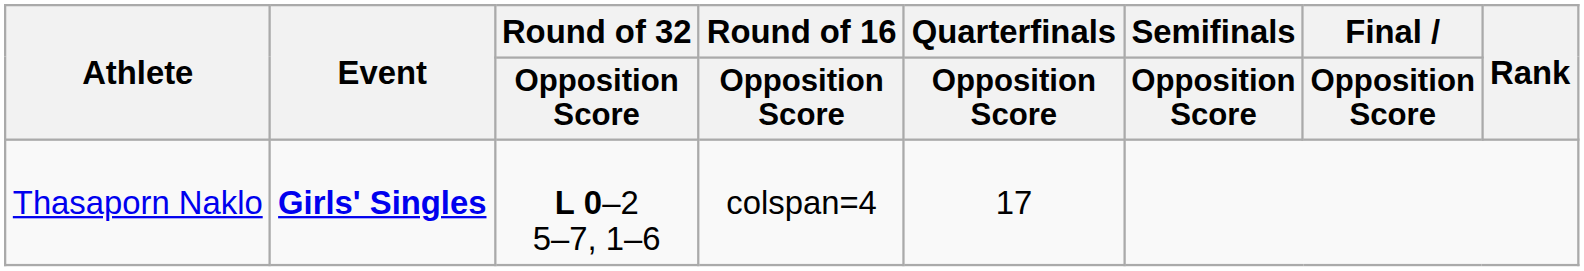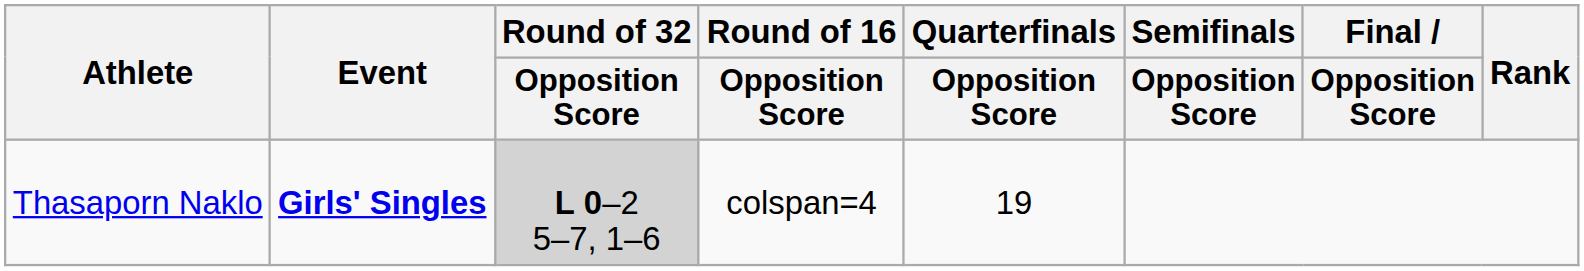(597, 221) no background -> (597, 221) lightgrey background
(1014, 203) 17 -> (1014, 203) 19
